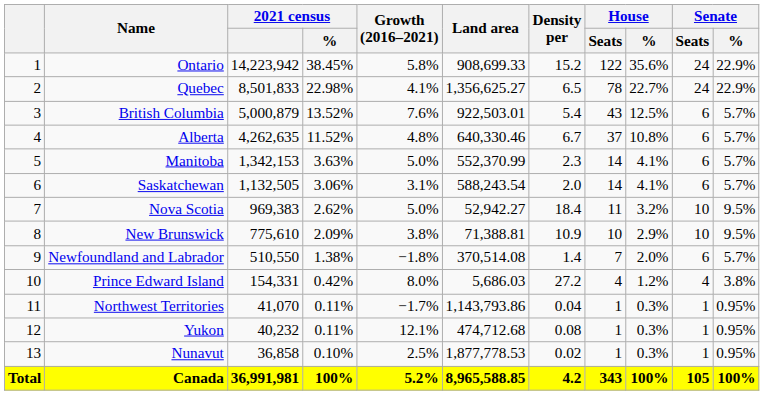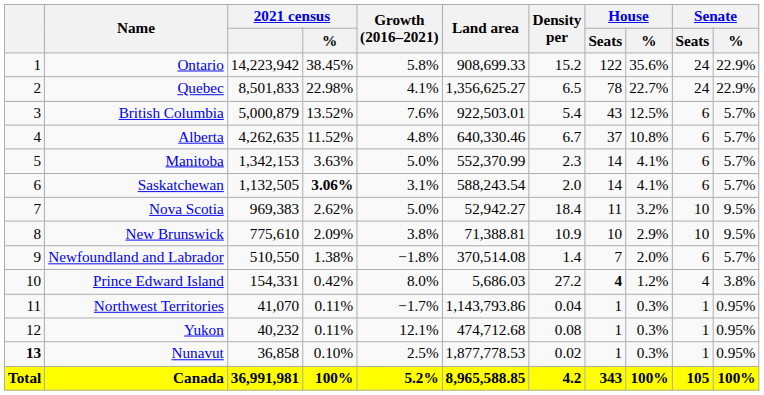(333, 185) normal -> (332, 185) bold
(618, 281) normal -> (618, 281) bold
(34, 354) normal -> (34, 354) bold
